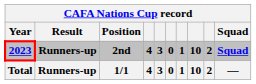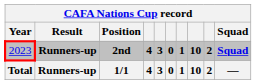(20, 50) bold -> (20, 50) normal
